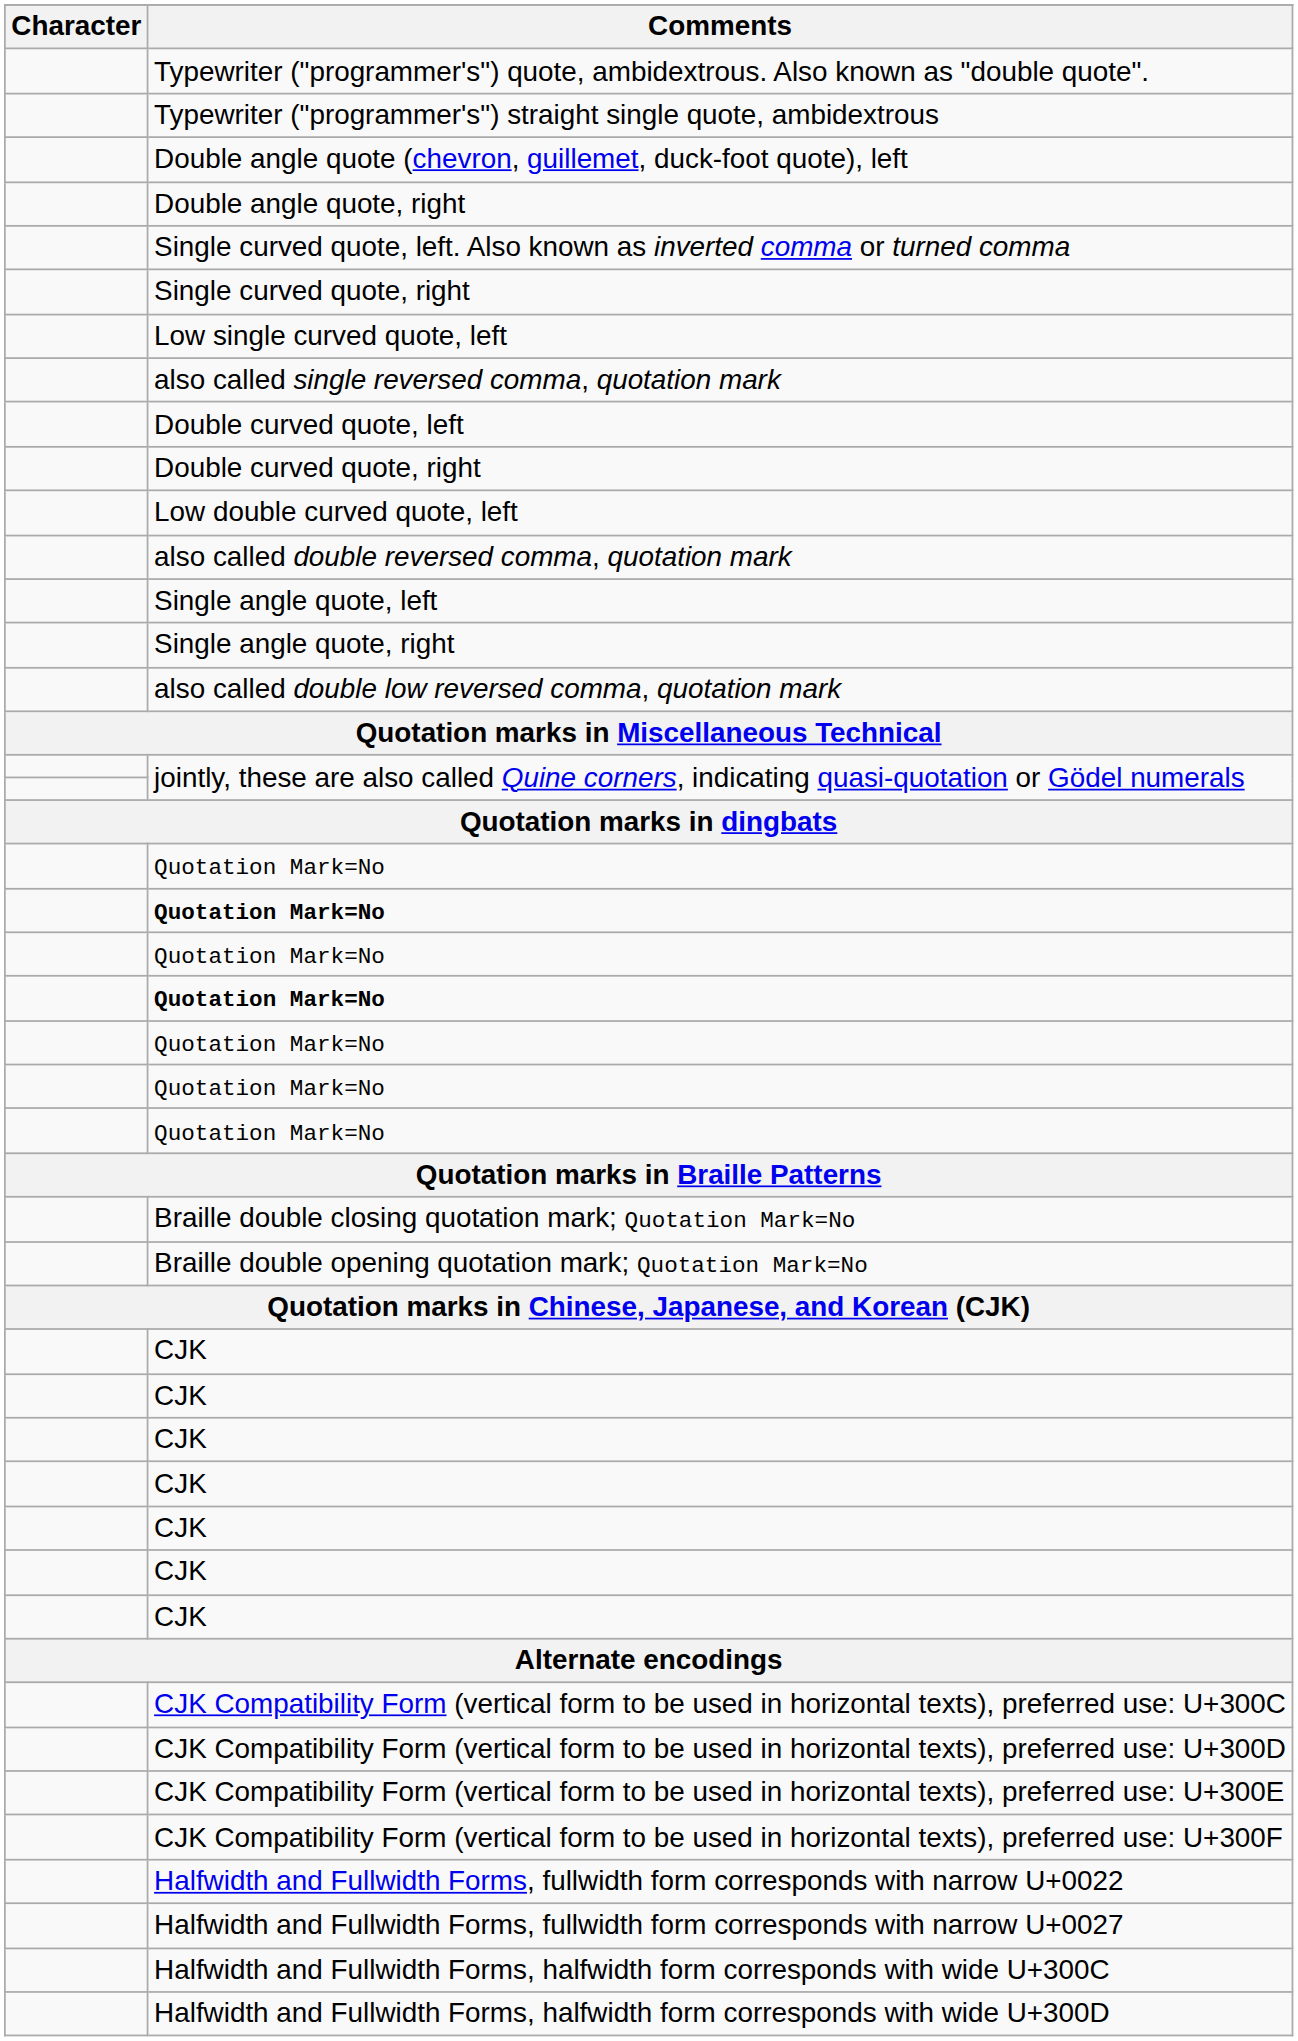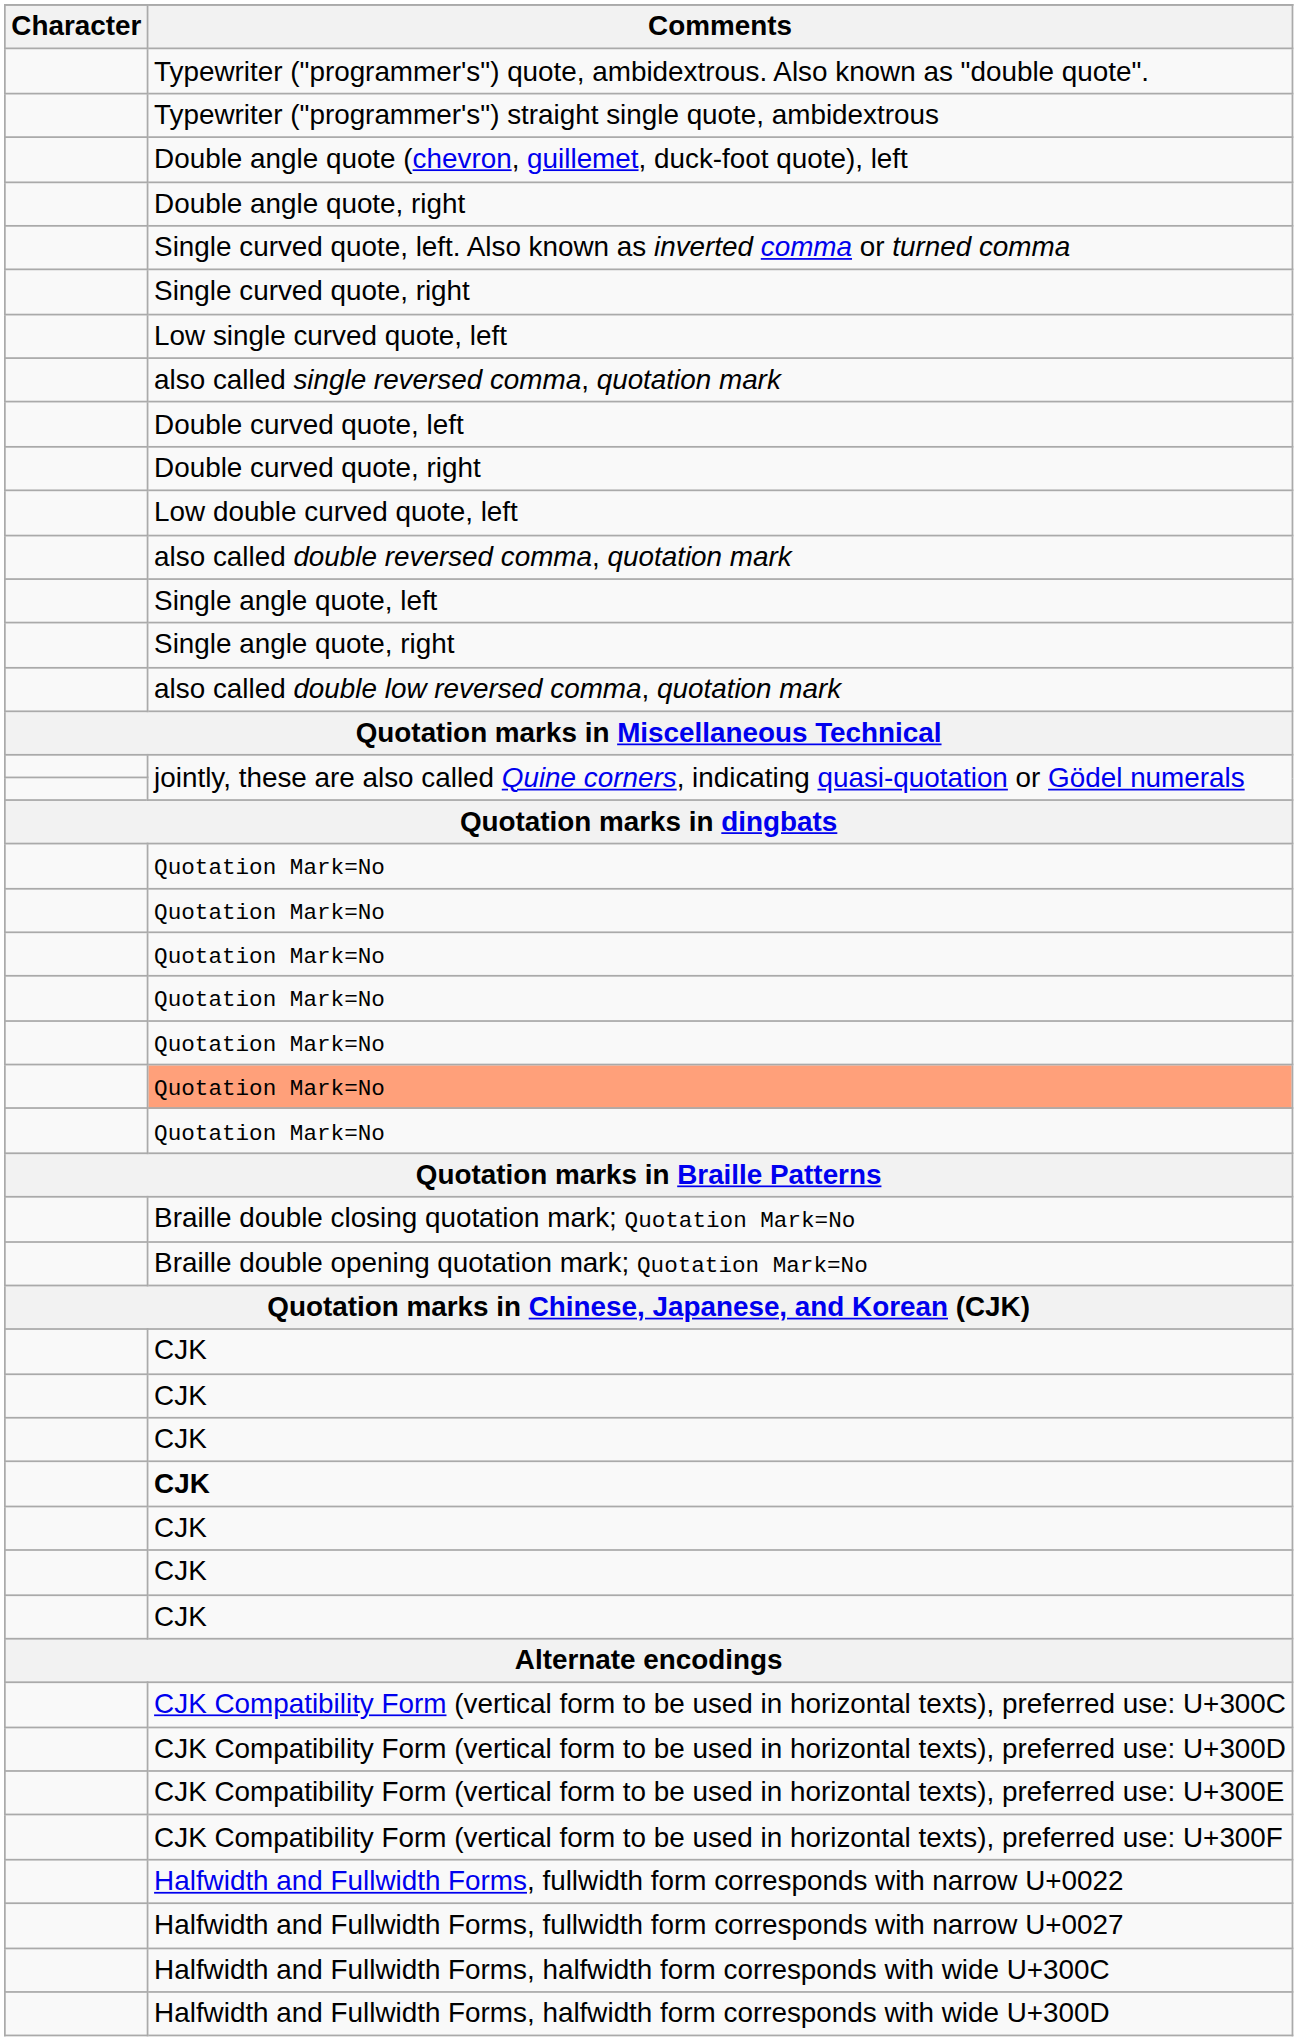(269, 910) bold -> (269, 913) normal
(269, 998) bold -> (269, 1001) normal
(269, 1089) no background -> (269, 1089) lightsalmon background
(180, 1483) normal -> (182, 1483) bold
